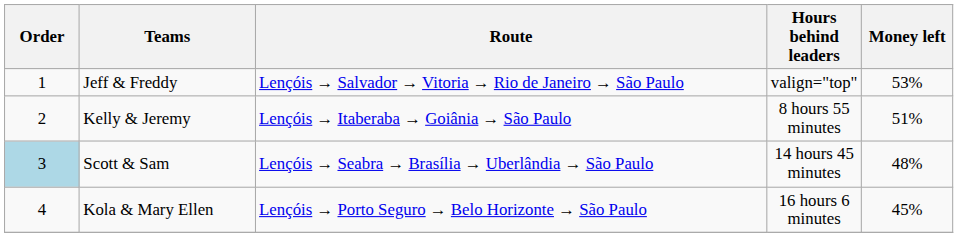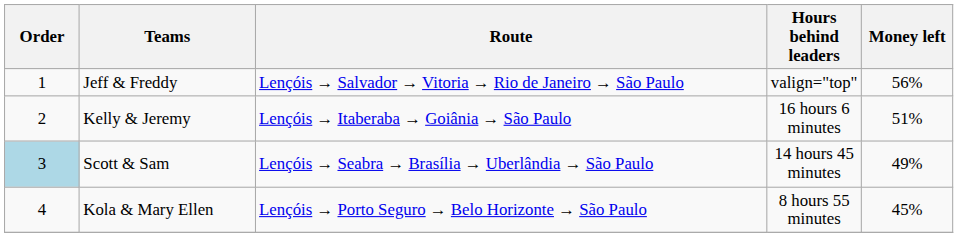(907, 82) 53% -> (907, 82) 56%
(814, 118) 8 hours 55 minutes -> (814, 118) 16 hours 6 minutes
(907, 163) 48% -> (907, 163) 49%
(814, 209) 16 hours 6 minutes -> (814, 209) 8 hours 55 minutes
